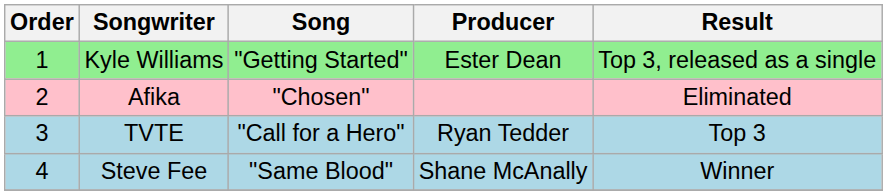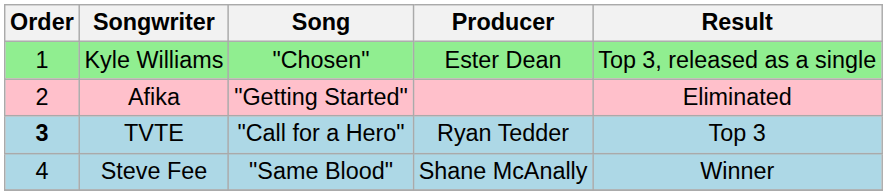(321, 60) "Getting Started" -> (321, 60) "Chosen"
(321, 97) "Chosen" -> (321, 97) "Getting Started"
(42, 134) normal -> (42, 134) bold
